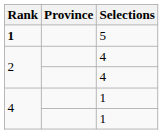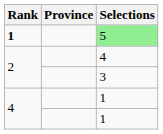(103, 35) no background -> (103, 35) lightgreen background
(103, 77) 4 -> (103, 77) 3
